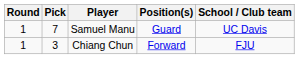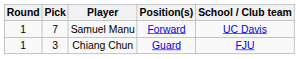(166, 29) Guard -> (166, 29) Forward
(166, 45) Forward -> (166, 45) Guard
